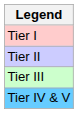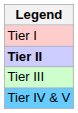(24, 56) normal -> (25, 56) bold
